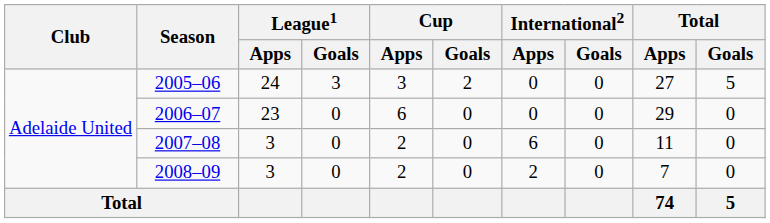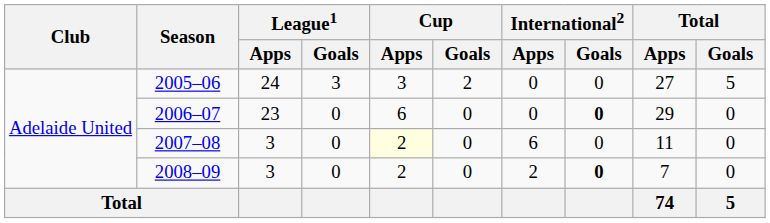(599, 113) normal -> (599, 113) bold
(402, 143) no background -> (402, 143) lightyellow background
(599, 172) normal -> (599, 172) bold
